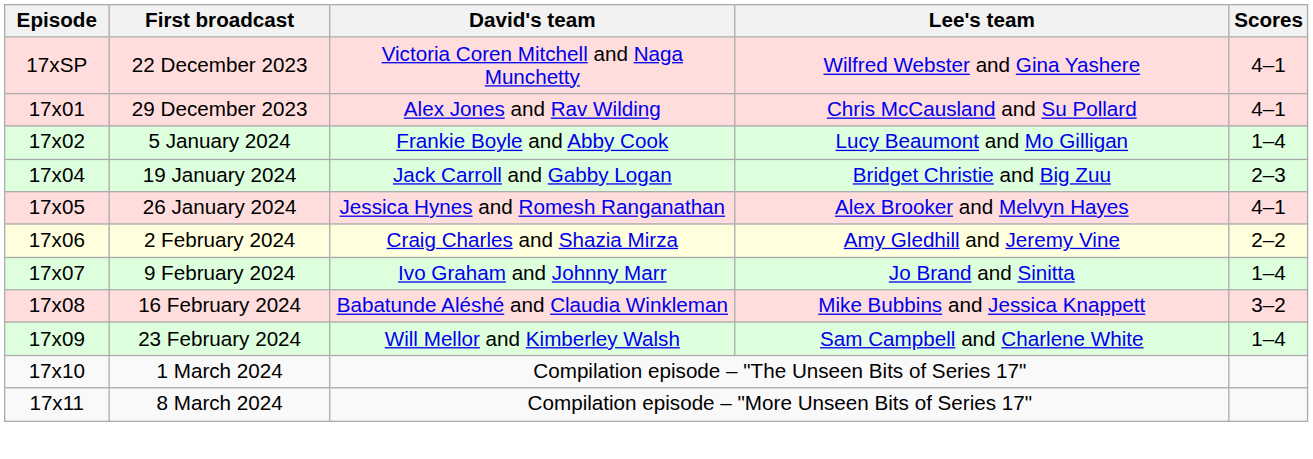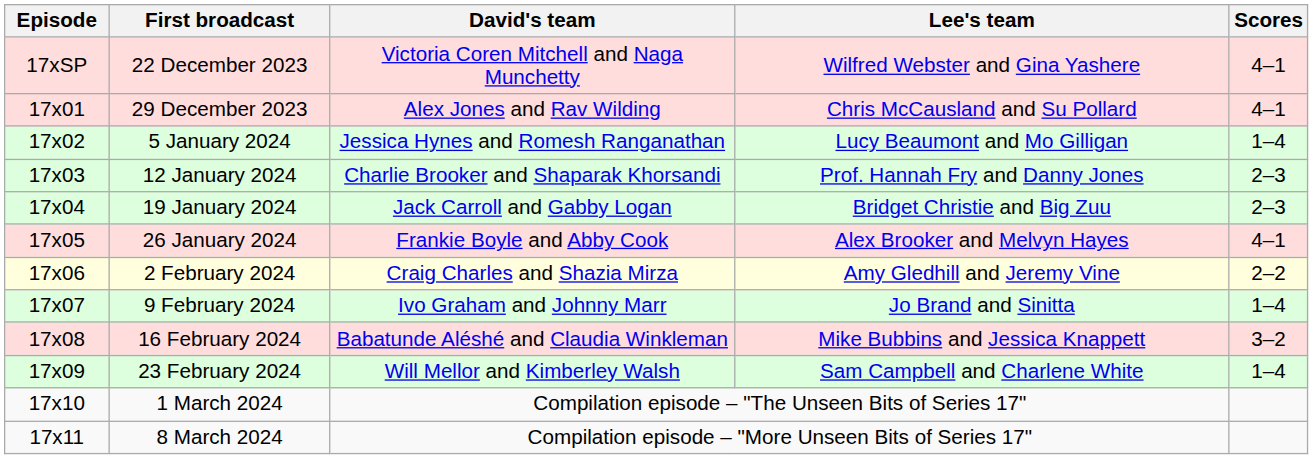(532, 142) Frankie Boyle and Abby Cook -> (532, 142) Jessica Hynes and Romesh Ranganathan
+ row: (220, 175)
(532, 207) Jessica Hynes and Romesh Ranganathan -> (532, 240) Frankie Boyle and Abby Cook
